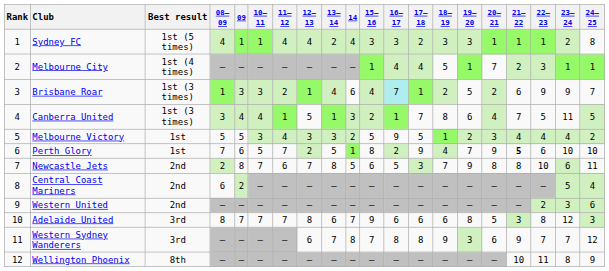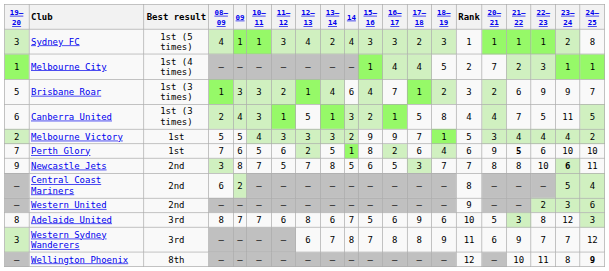columns swapped: (17, 17) <-> (470, 18)
(285, 42) 4 -> (283, 42) 3
(396, 92) paleturquoise background -> (395, 92) no background
(223, 117) 3 -> (221, 117) 2
(260, 117) 4 -> (259, 117) 3
(421, 117) 7 -> (419, 117) 5
(260, 137) 3 -> (259, 137) 4
(285, 137) 4 -> (283, 137) 3
(372, 137) 5 -> (370, 137) 9
(421, 137) 5 -> (419, 137) 7
(285, 151) 7 -> (283, 151) 6
(421, 151) 9 -> (419, 151) 6
(223, 166) 2 -> (221, 166) 3
(285, 166) 6 -> (283, 166) 5
(568, 166) normal -> (568, 166) bold
(285, 220) 7 -> (283, 220) 6
(372, 220) 9 -> (370, 220) 5
(421, 220) 6 -> (419, 220) 9
(592, 260) normal -> (592, 260) bold
